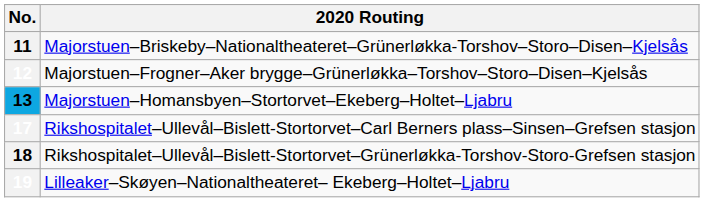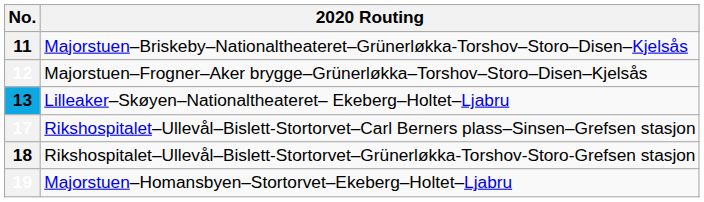(278, 100) Majorstuen–Homansbyen–Stortorvet–Ekeberg–Holtet–Ljabru -> (277, 100) Lilleaker–Skøyen–Nationaltheateret– Ekeberg–Holtet–Ljabru
(277, 182) Lilleaker–Skøyen–Nationaltheateret– Ekeberg–Holtet–Ljabru -> (278, 182) Majorstuen–Homansbyen–Stortorvet–Ekeberg–Holtet–Ljabru
